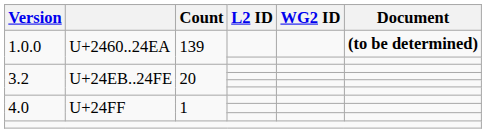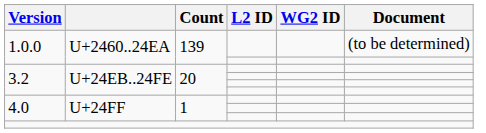(413, 43) bold -> (409, 43) normal
